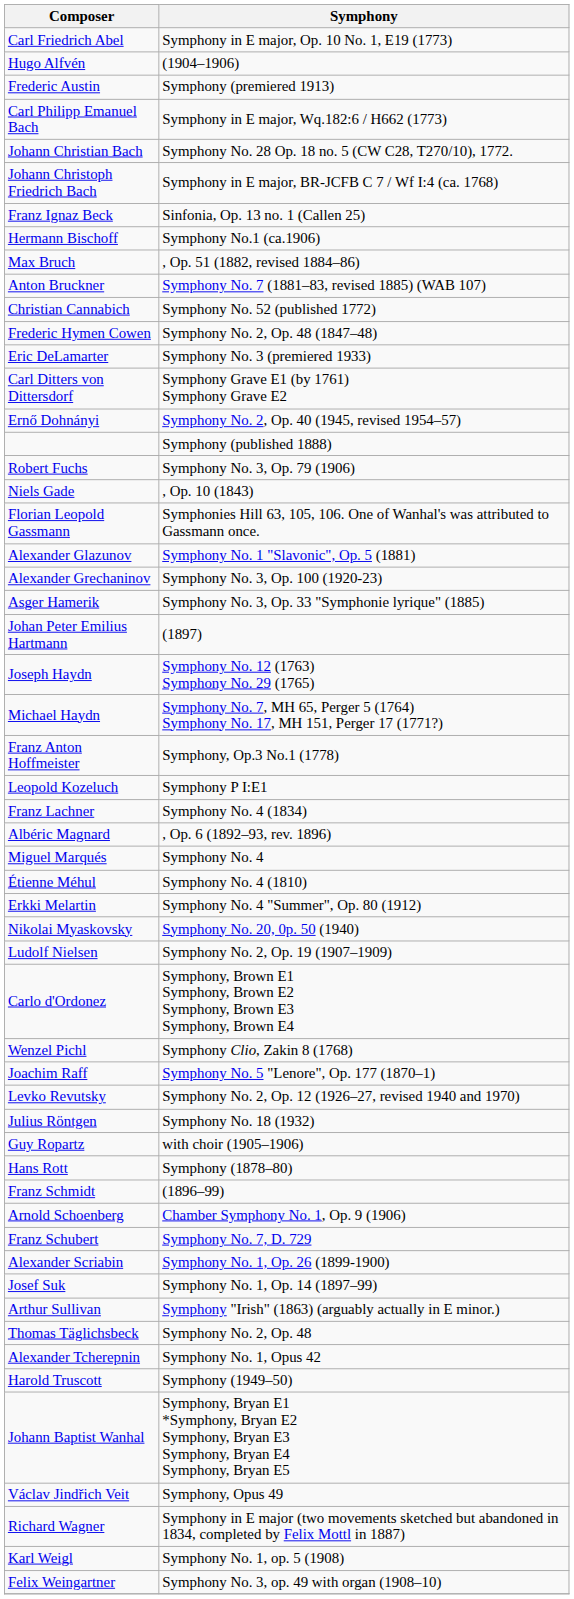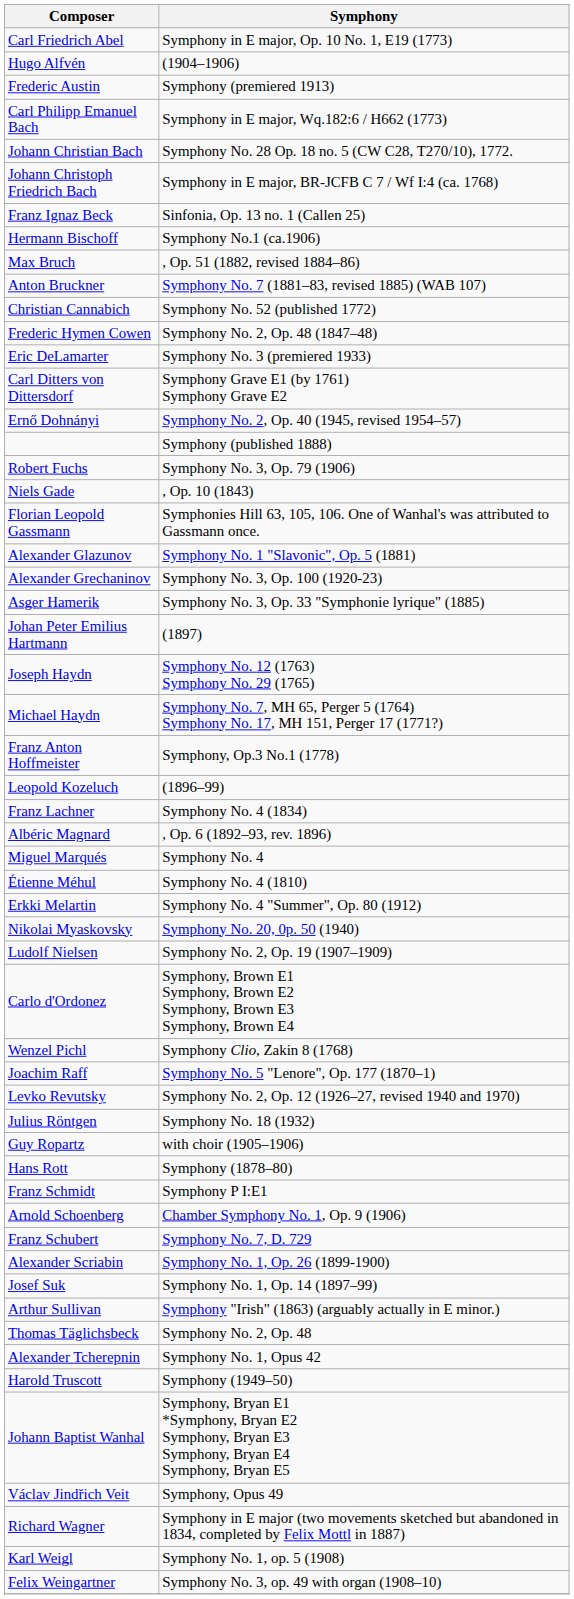(215, 787) Symphony P I:E1 -> (193, 787) (1896–99)
(193, 1191) (1896–99) -> (215, 1191) Symphony P I:E1
